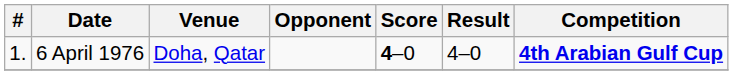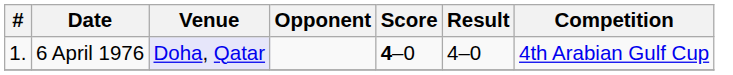(209, 53) no background -> (209, 53) lavender background
(621, 53) bold -> (614, 53) normal
